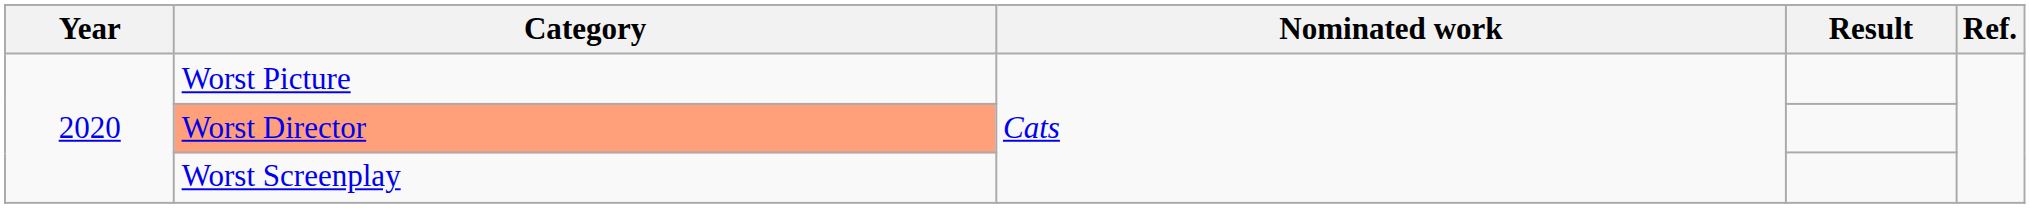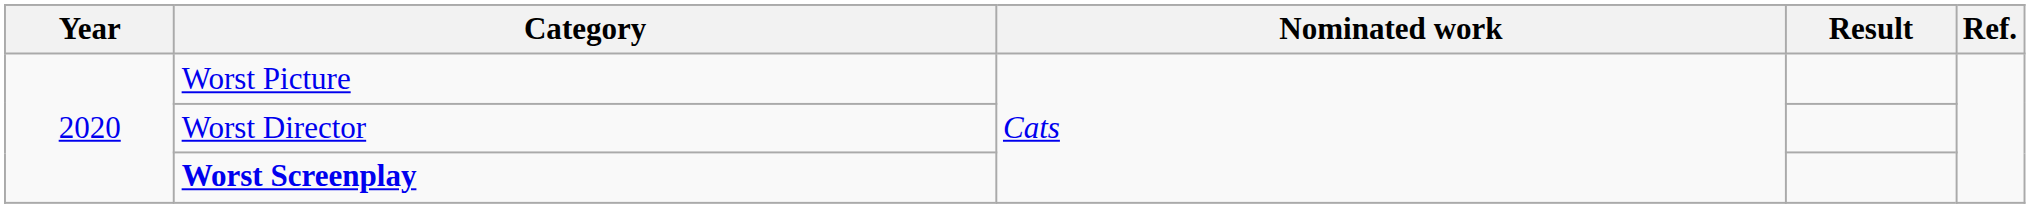(274, 127) lightsalmon background -> (274, 127) no background
(291, 176) normal -> (299, 176) bold
